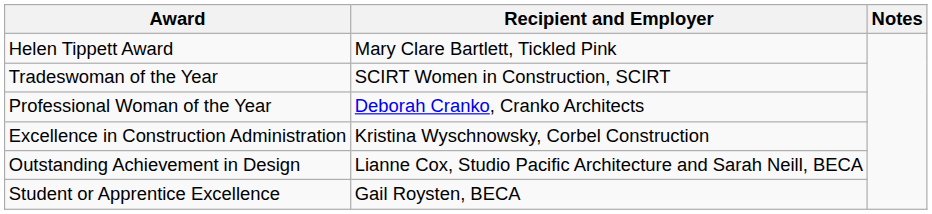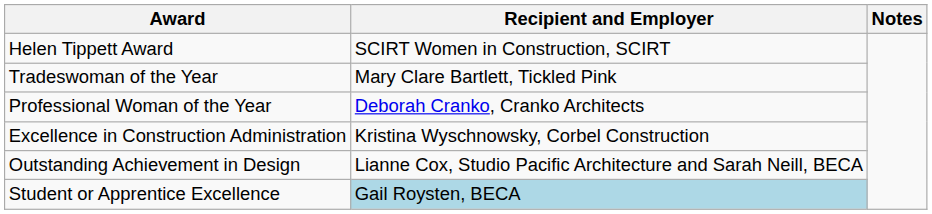(486, 48) Mary Clare Bartlett, Tickled Pink -> (513, 48) SCIRT Women in Construction, SCIRT
(513, 77) SCIRT Women in Construction, SCIRT -> (486, 77) Mary Clare Bartlett, Tickled Pink
(438, 194) no background -> (438, 194) lightblue background
